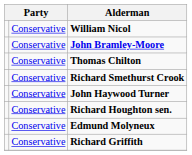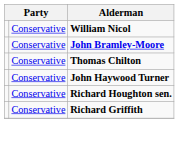- row: (127, 77)
- row: (112, 126)
